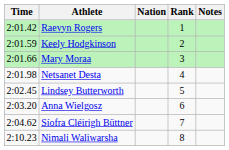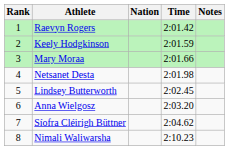columns swapped: (182, 12) <-> (22, 12)
